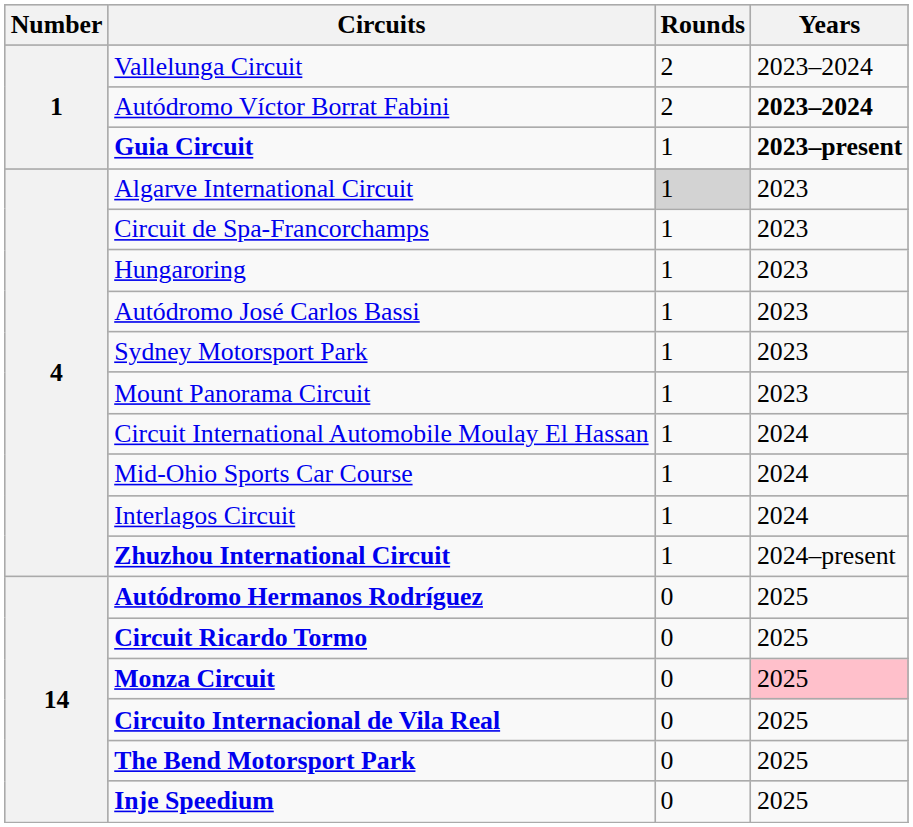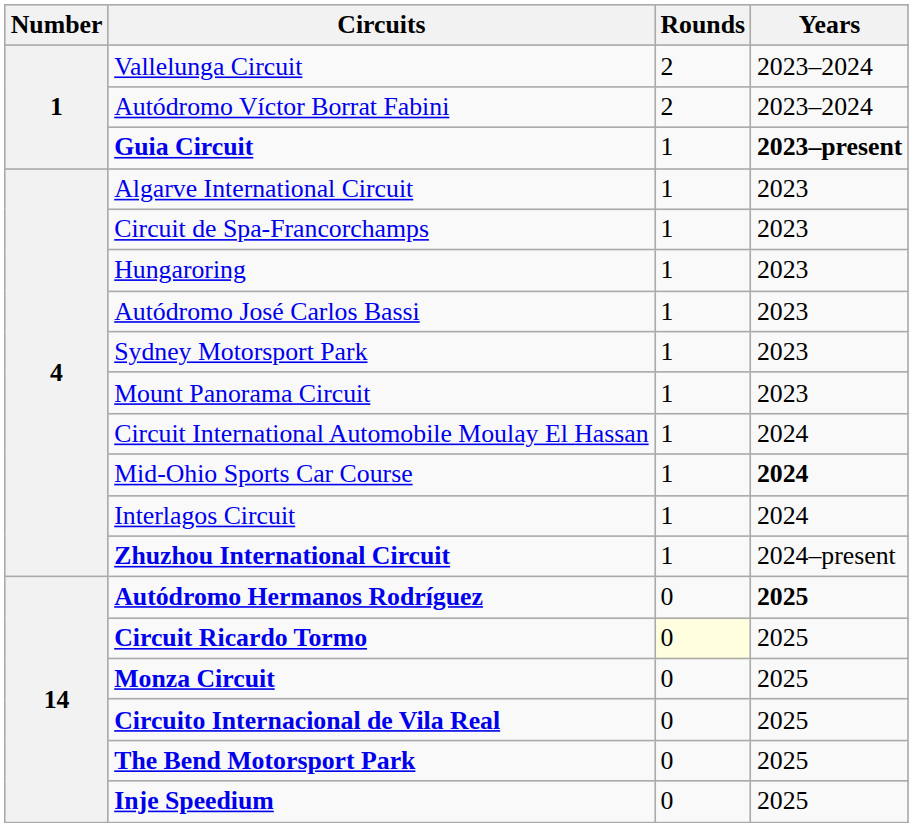(815, 106) bold -> (815, 106) normal
(667, 188) lightgrey background -> (667, 188) no background
(783, 474) normal -> (783, 474) bold
(783, 596) normal -> (783, 596) bold
(667, 637) no background -> (667, 637) lightyellow background
(783, 678) pink background -> (783, 678) no background
